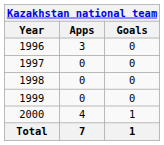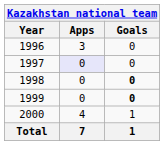(82, 64) no background -> (82, 64) lavender background
(132, 81) normal -> (132, 81) bold
(132, 98) normal -> (132, 98) bold
